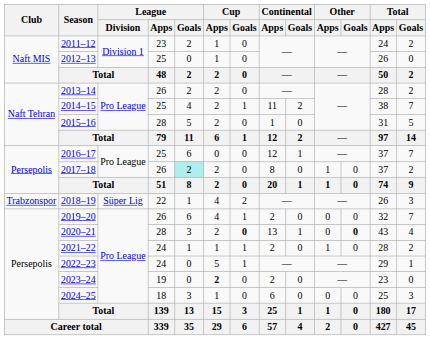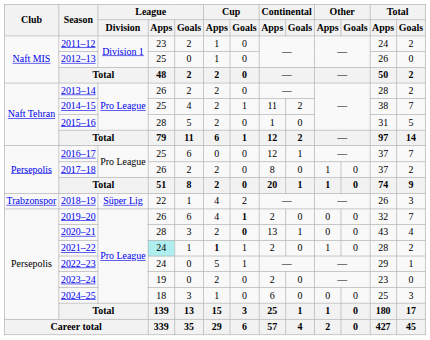(189, 169) paleturquoise background -> (189, 169) no background
(244, 216) normal -> (244, 216) bold
(355, 232) bold -> (355, 232) normal
(161, 248) no background -> (161, 248) paleturquoise background
(217, 248) normal -> (217, 248) bold
(217, 279) bold -> (217, 279) normal
